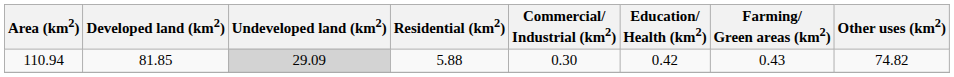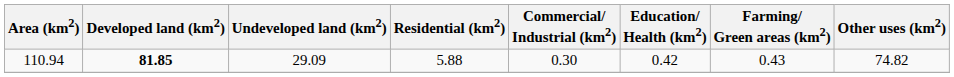(156, 60) normal -> (156, 60) bold
(309, 60) lightgrey background -> (309, 60) no background
